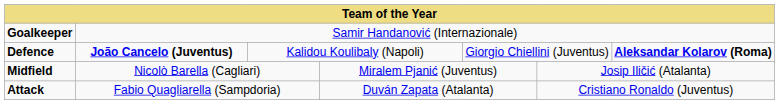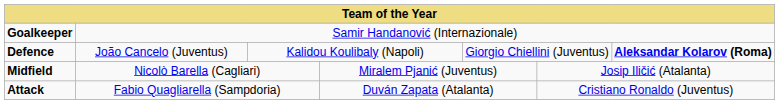(161, 52) bold -> (161, 52) normal
